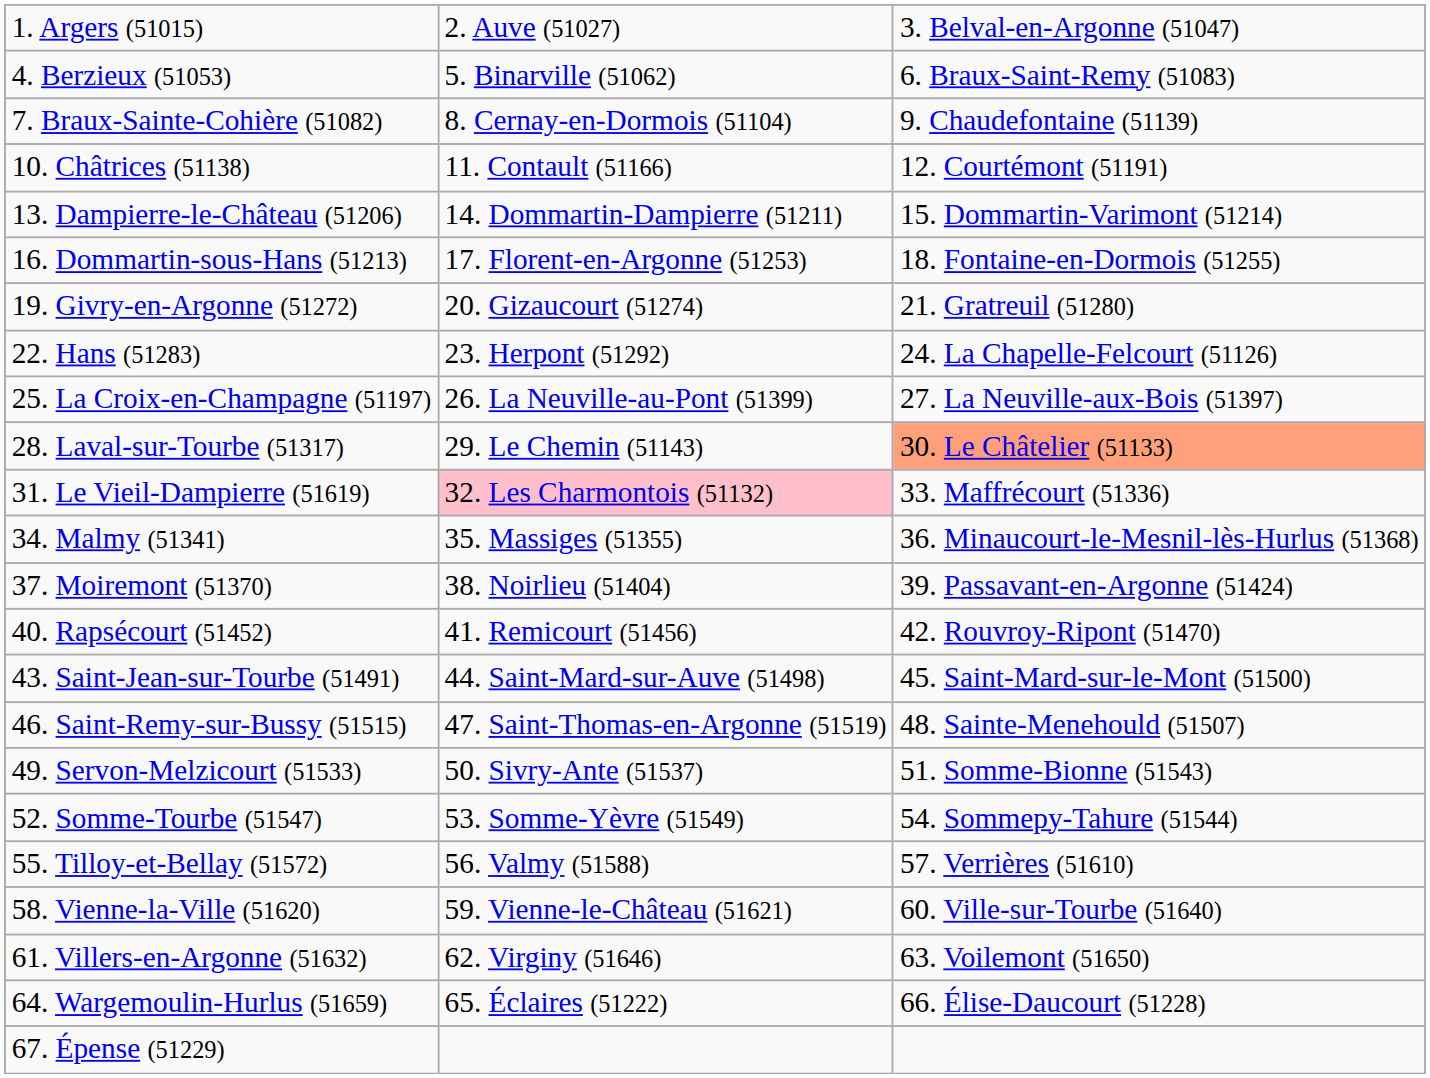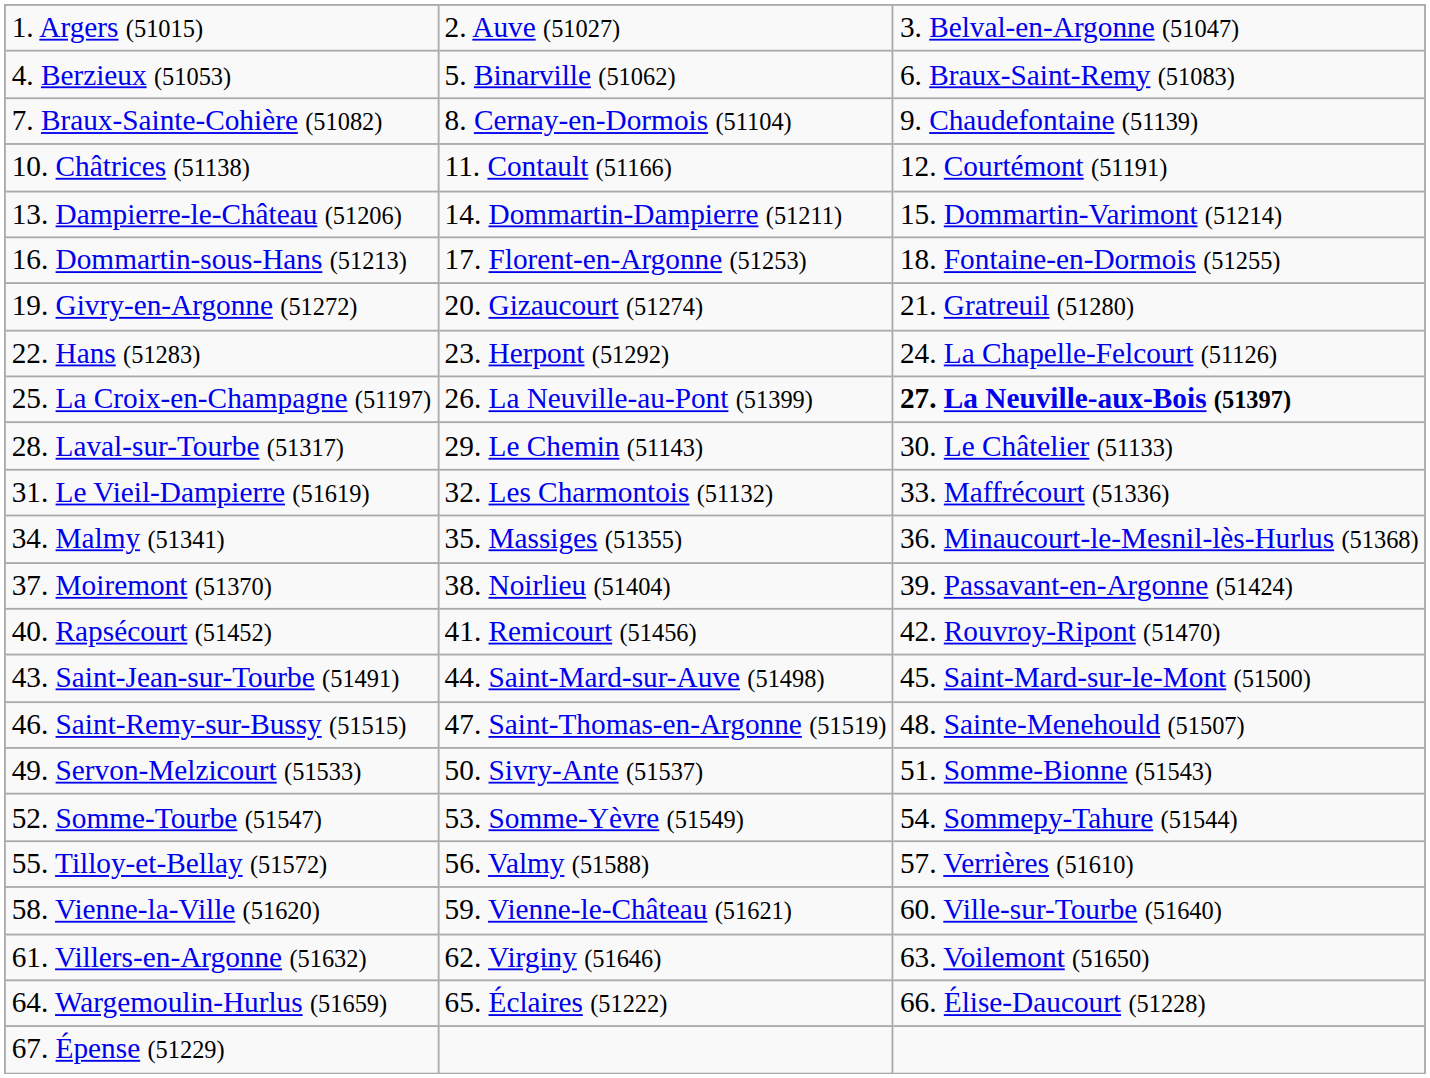(1091, 399) normal -> (1095, 399) bold
(1036, 445) lightsalmon background -> (1036, 445) no background
(609, 492) pink background -> (609, 492) no background
